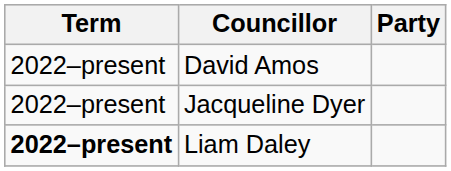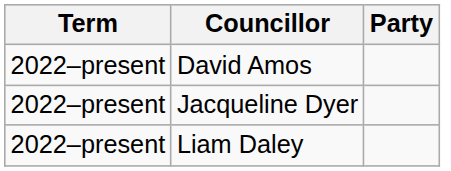(91, 144) bold -> (88, 144) normal
